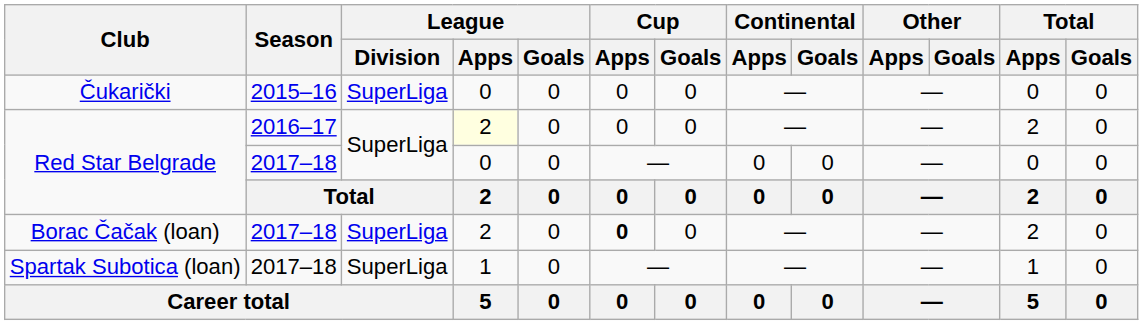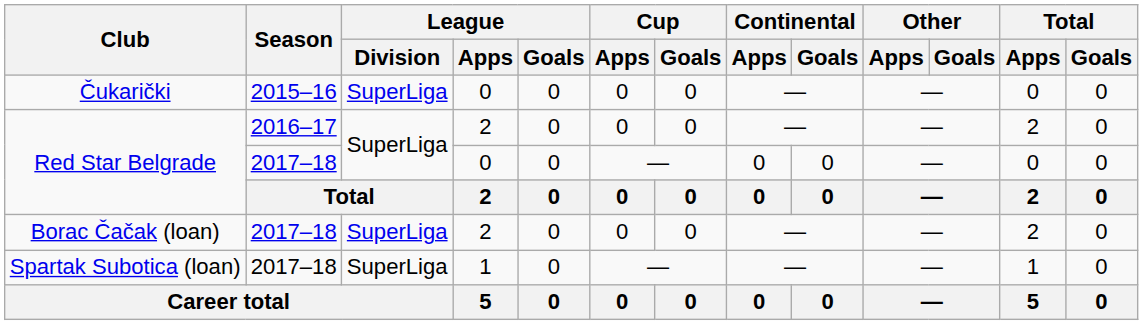(485, 127) lightyellow background -> (485, 127) no background
(622, 232) bold -> (622, 232) normal
